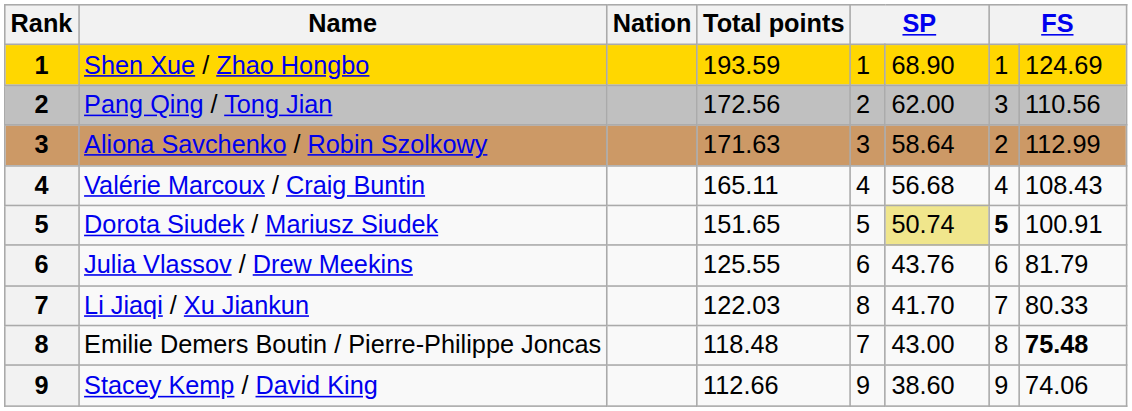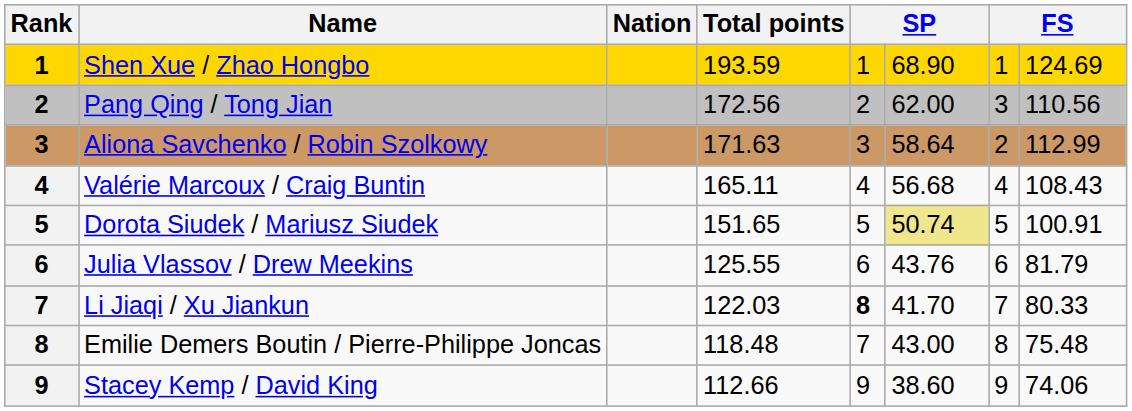(1001, 225) bold -> (1001, 225) normal
(863, 305) normal -> (863, 305) bold
(1057, 345) bold -> (1057, 345) normal
